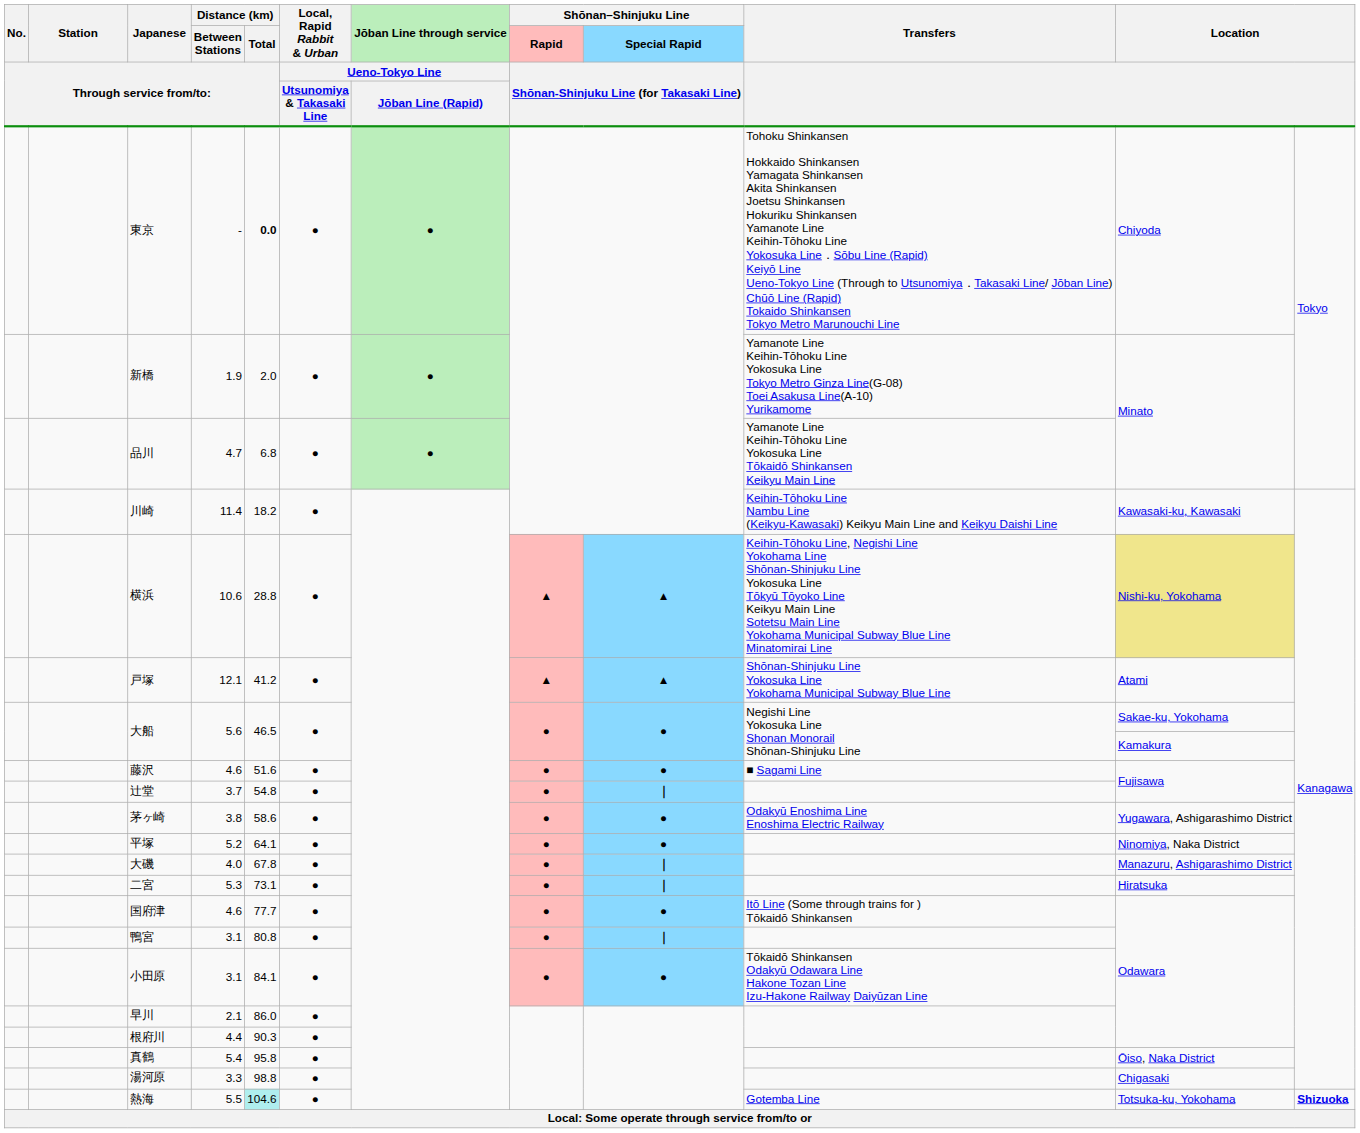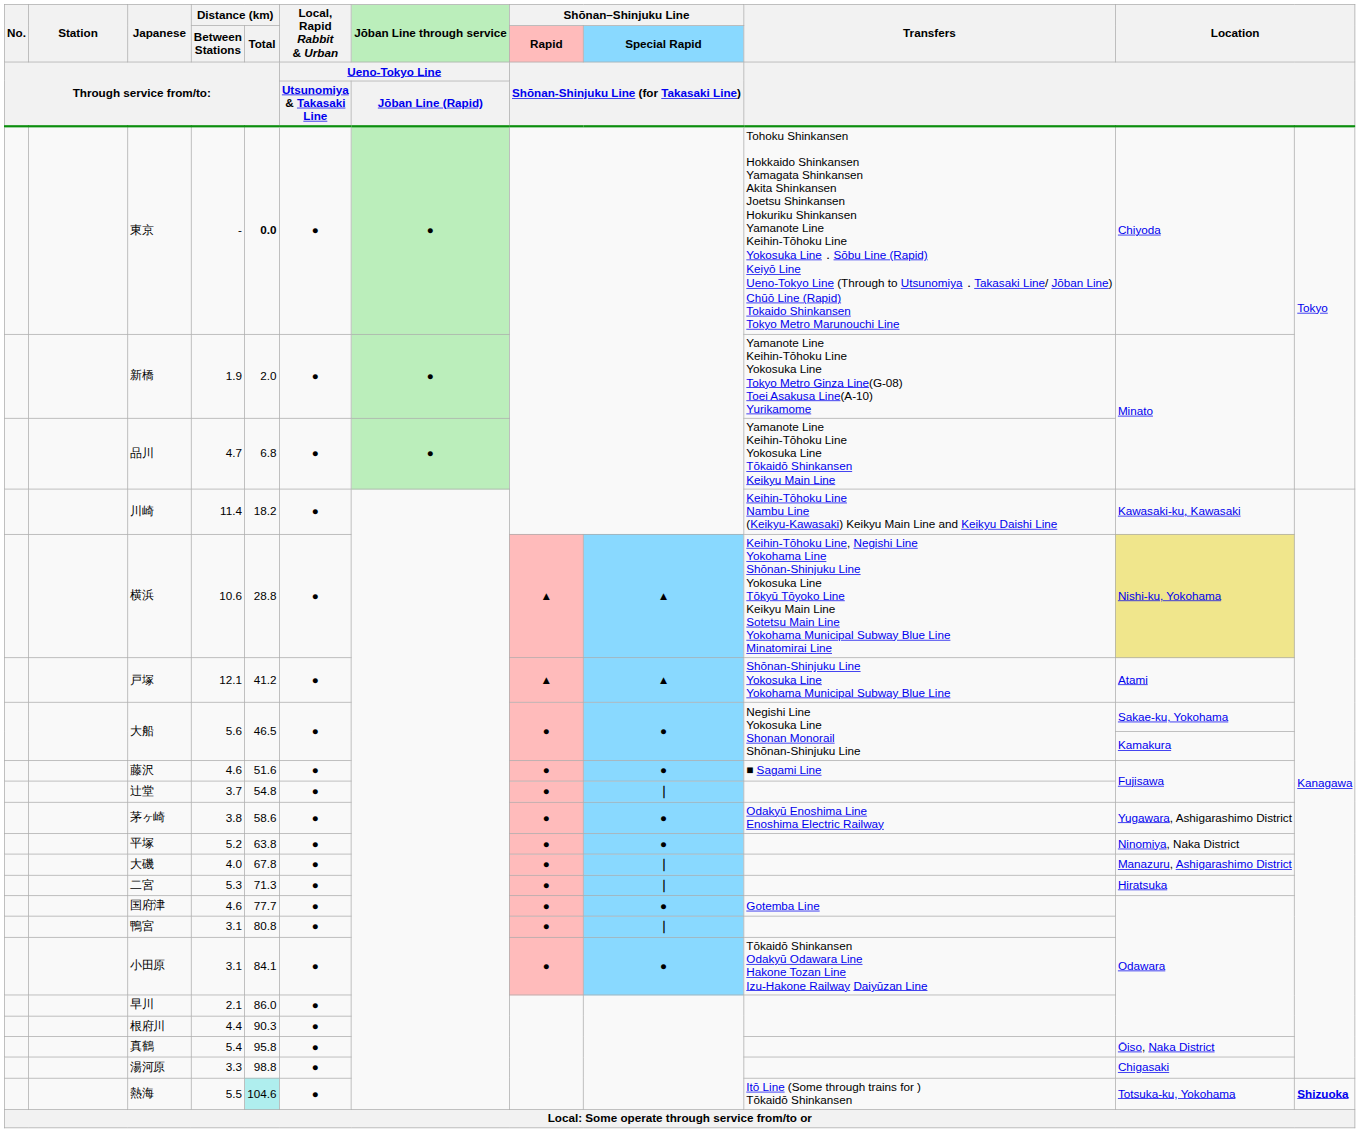(265, 844) 64.1 -> (265, 844) 63.8
(265, 885) 73.1 -> (265, 885) 71.3
(834, 911) Itō Line (Some through trains for ) Tōkaidō Shinkansen -> (783, 906) Gotemba Line
(783, 1099) Gotemba Line -> (834, 1093) Itō Line (Some through trains for ) Tōkaidō Shinkansen
